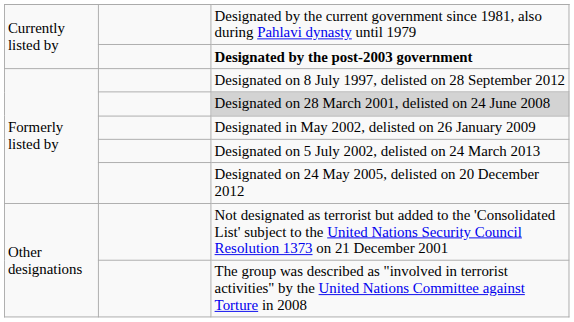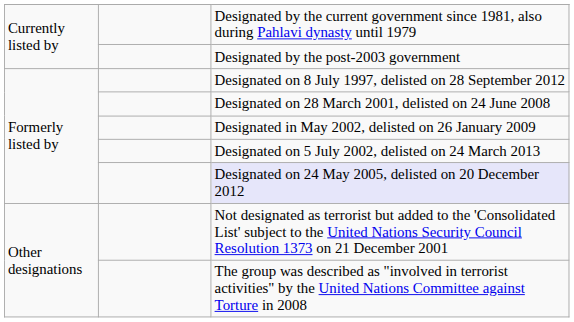(344, 56) bold -> (337, 56) normal
(382, 103) lightgrey background -> (382, 103) no background
(377, 183) no background -> (377, 183) lavender background
